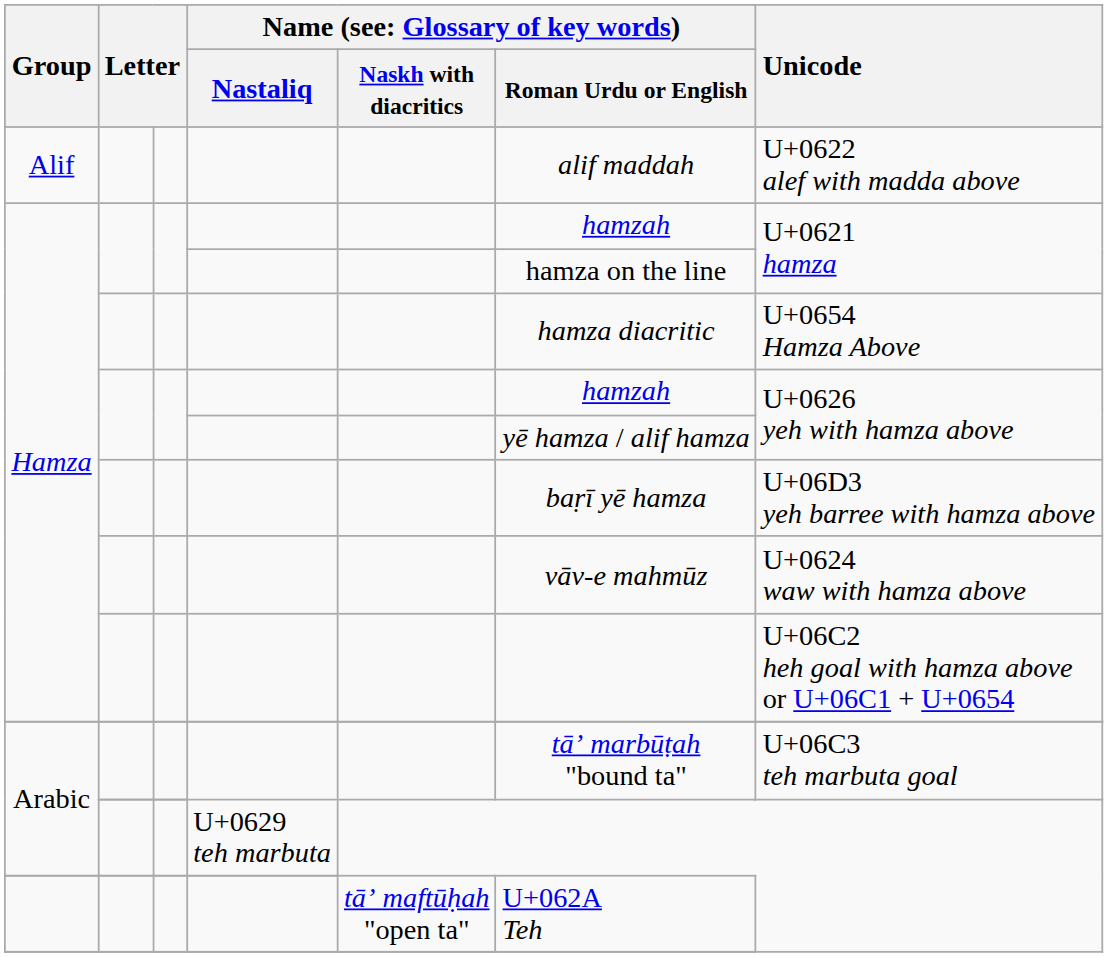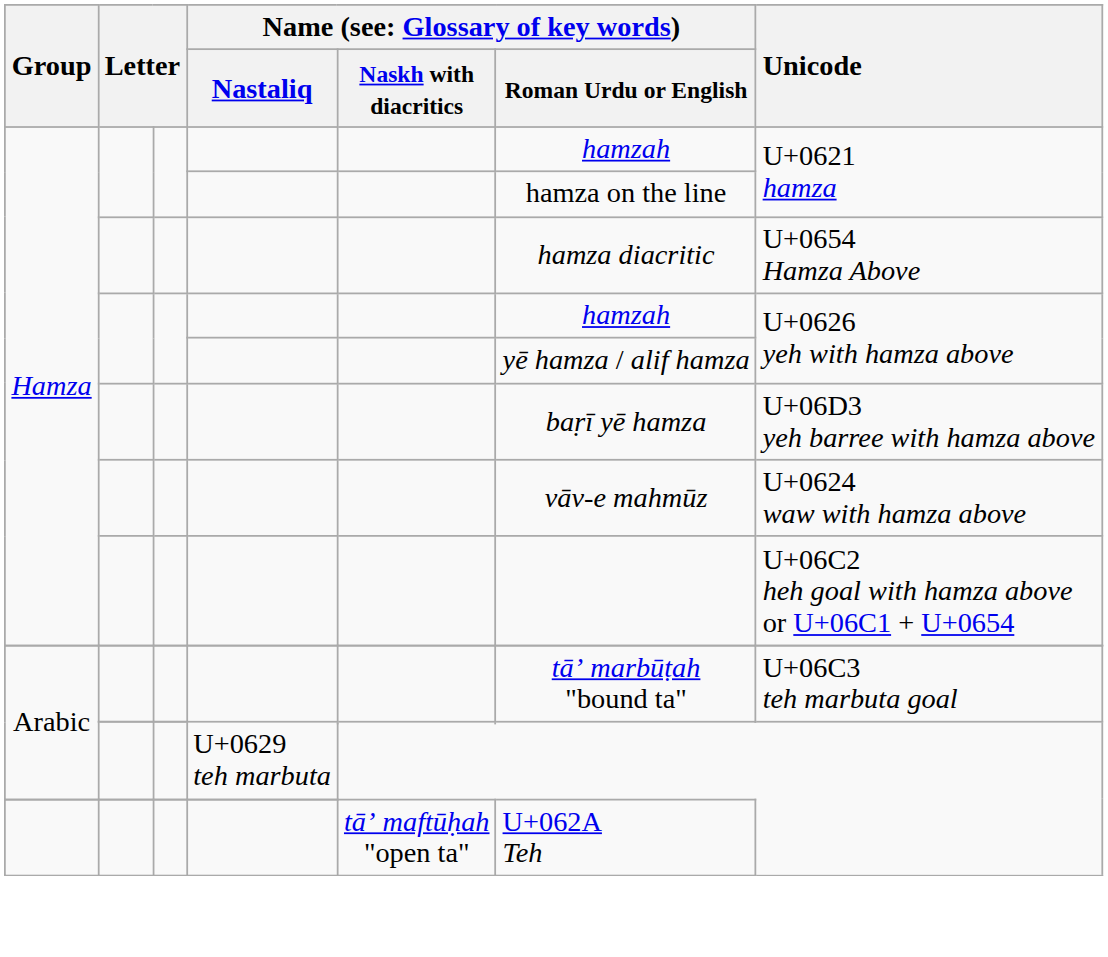- row: (52, 164)
